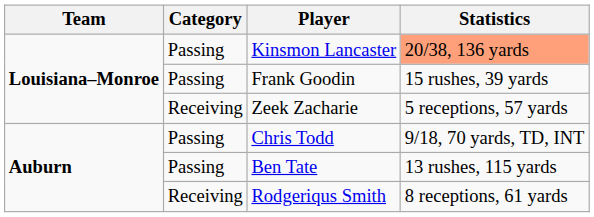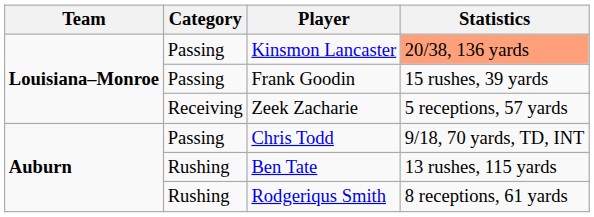(196, 166) Passing -> (199, 166) Rushing
(205, 196) Receiving -> (199, 196) Rushing
